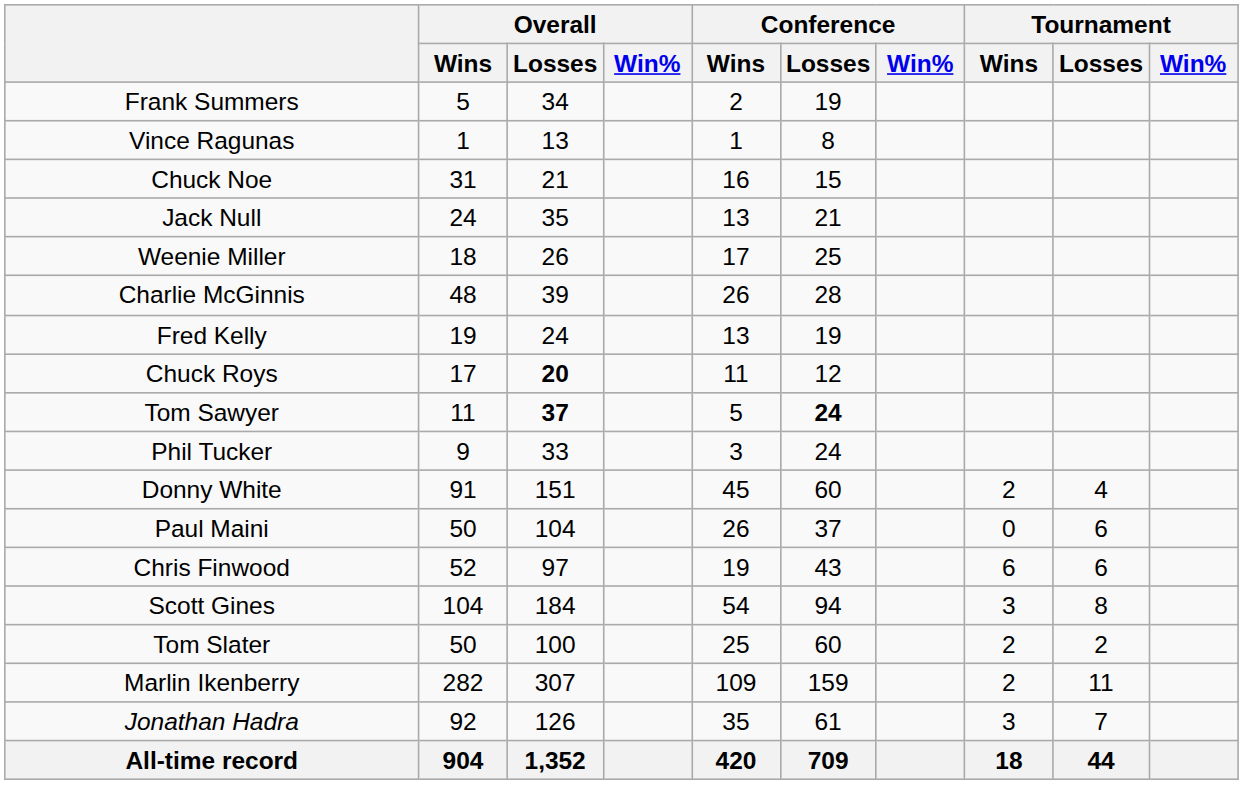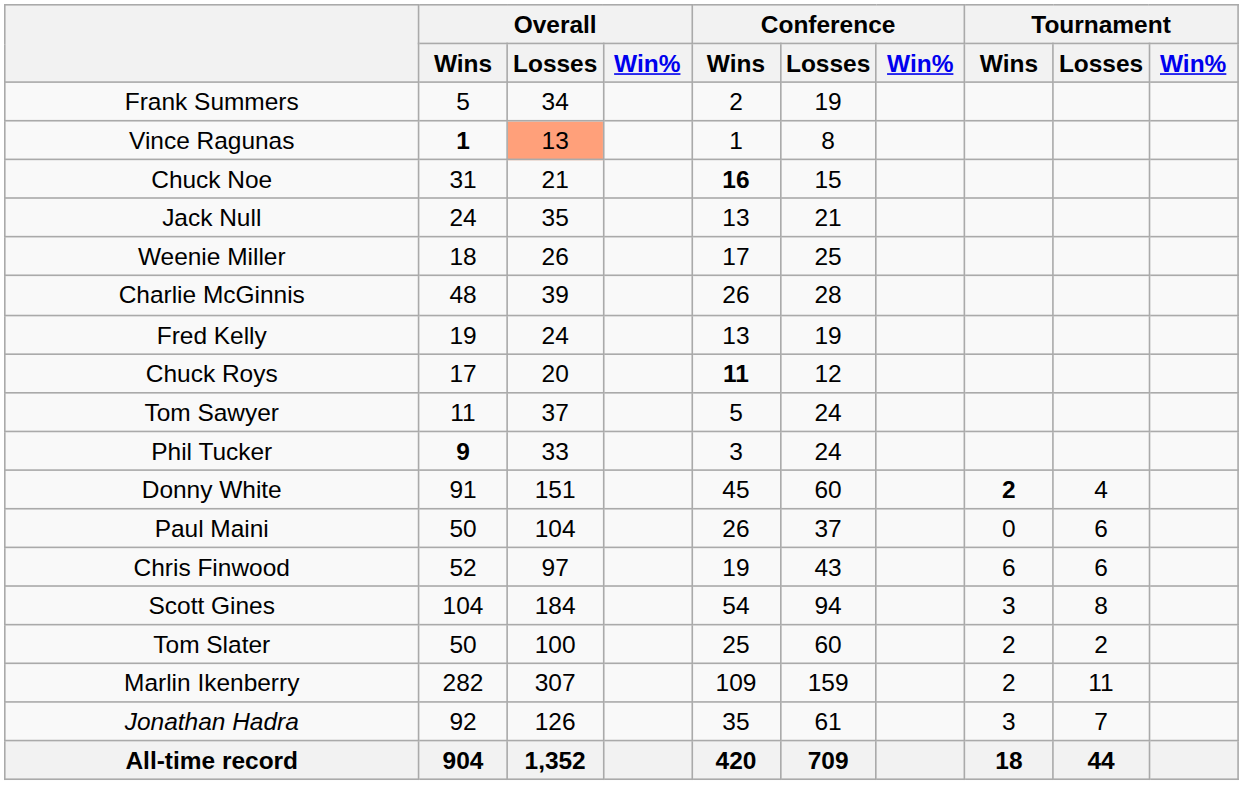(463, 141) normal -> (463, 141) bold
(555, 141) no background -> (555, 141) lightsalmon background
(736, 179) normal -> (736, 179) bold
(555, 373) bold -> (555, 373) normal
(736, 373) normal -> (736, 373) bold
(555, 412) bold -> (555, 412) normal
(828, 412) bold -> (828, 412) normal
(463, 451) normal -> (463, 451) bold
(1009, 489) normal -> (1009, 489) bold
